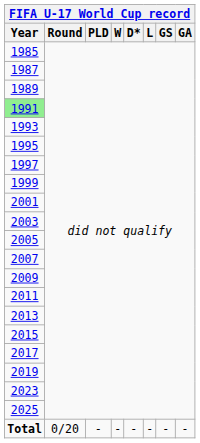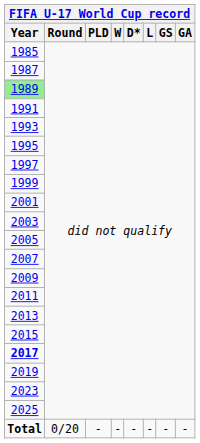(25, 89) no background -> (25, 89) lightgreen background
(25, 108) lightgreen background -> (25, 108) no background
(25, 353) normal -> (25, 353) bold
